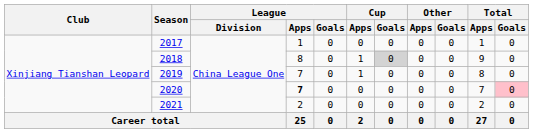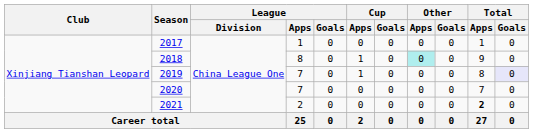(391, 58) lightgrey background -> (391, 58) no background
(421, 58) no background -> (421, 58) paleturquoise background
(512, 74) no background -> (512, 74) lavender background
(300, 89) bold -> (300, 89) normal
(512, 89) pink background -> (512, 89) no background
(482, 105) normal -> (482, 105) bold
